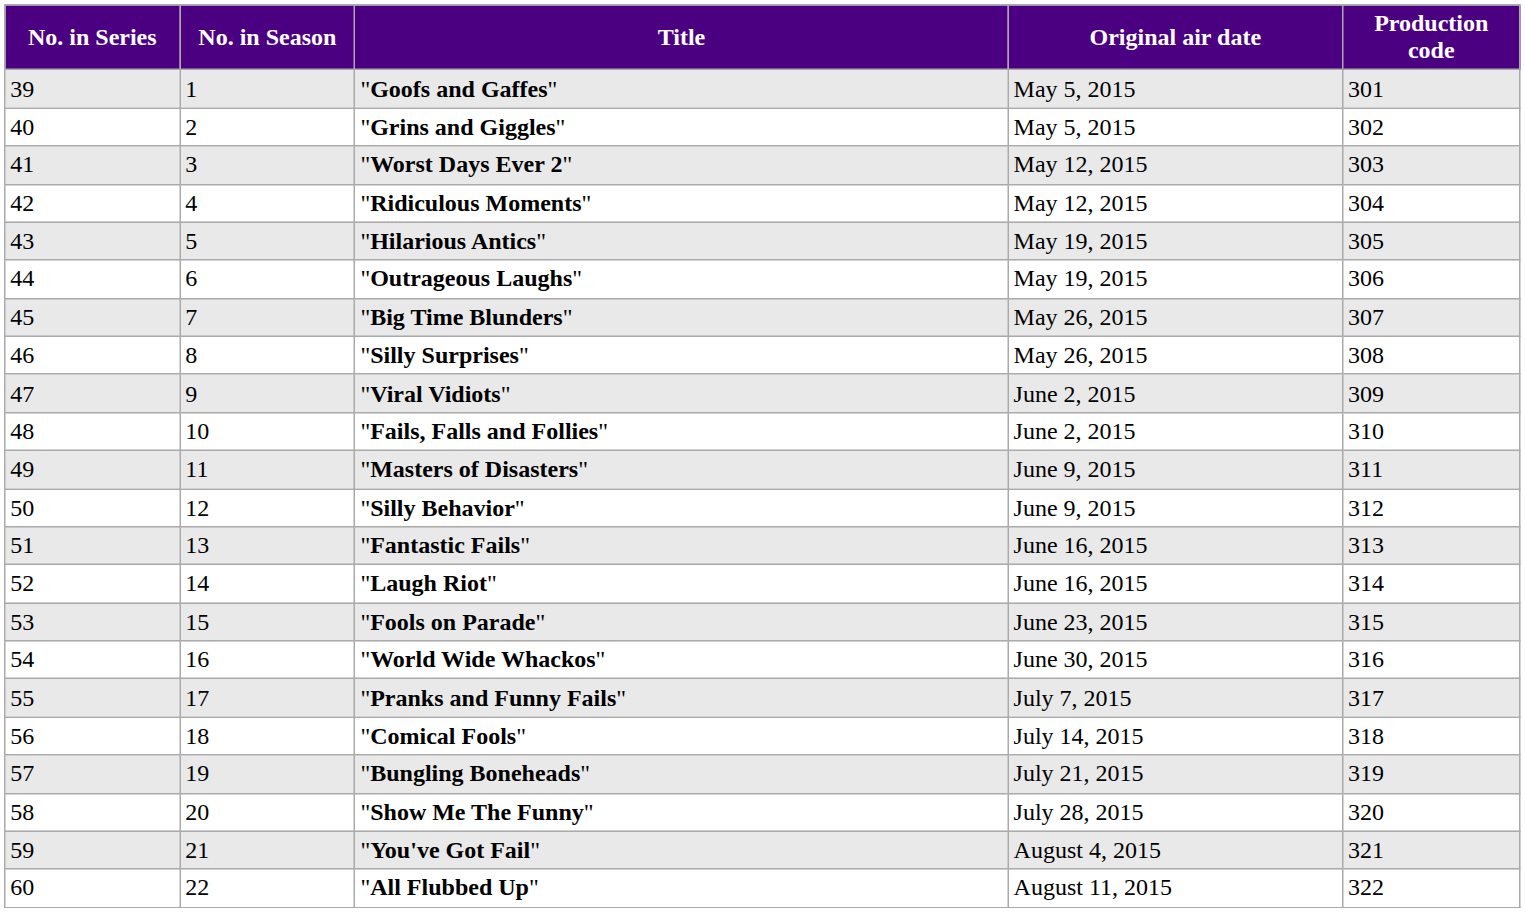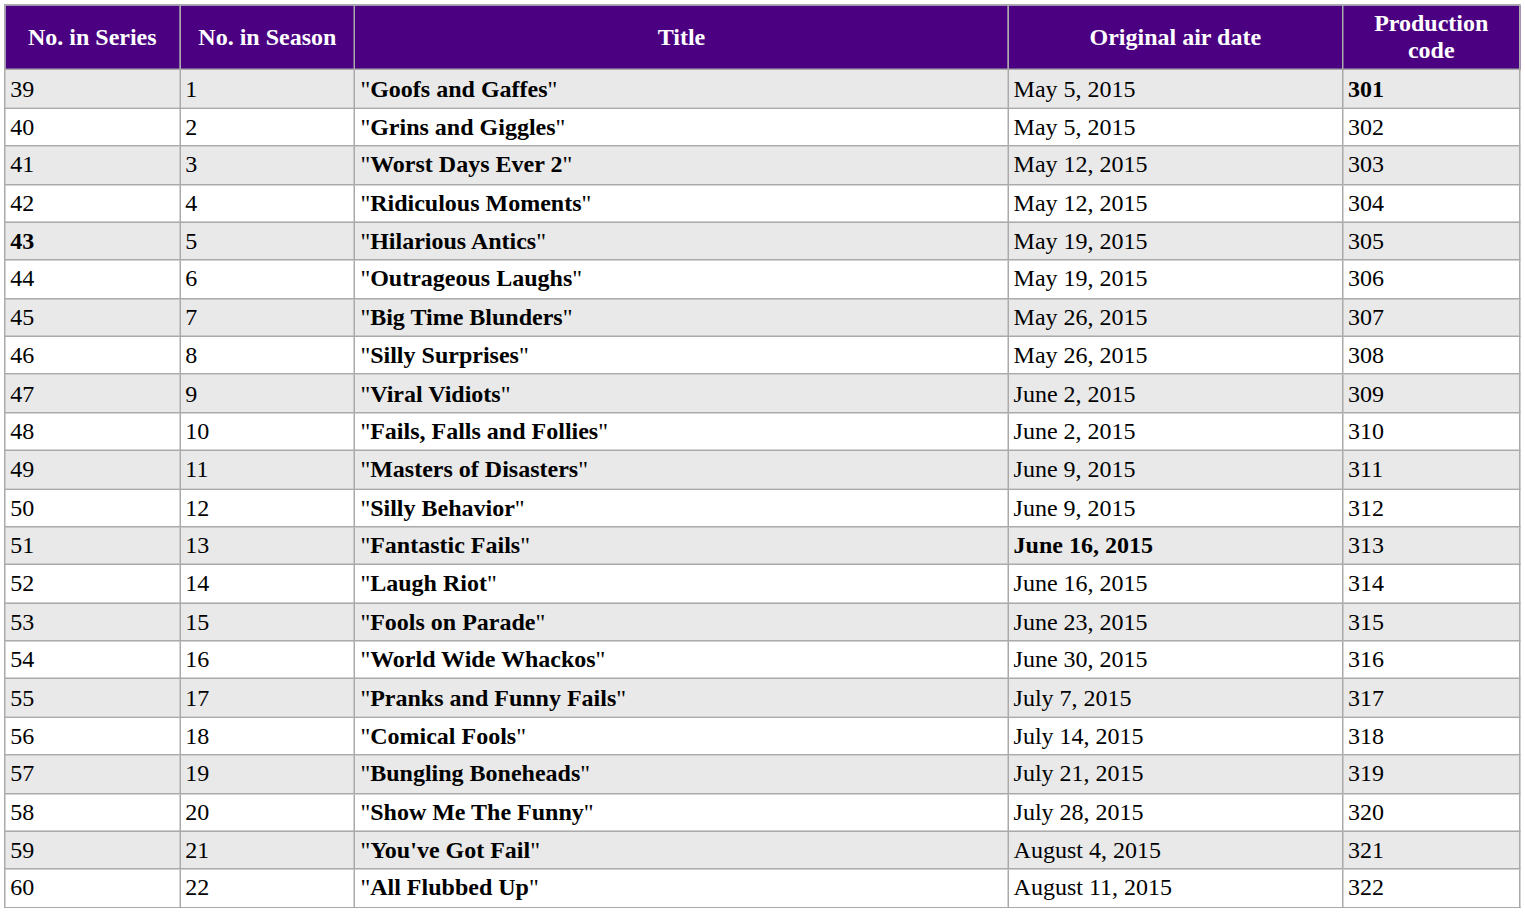(1366, 88) normal -> (1366, 88) bold
(22, 240) normal -> (22, 240) bold
(1081, 545) normal -> (1083, 545) bold
